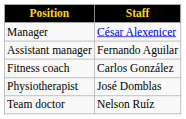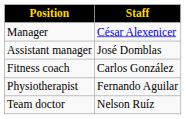(138, 50) Fernando Aguilar -> (129, 50) José Domblas
(129, 86) José Domblas -> (138, 86) Fernando Aguilar
